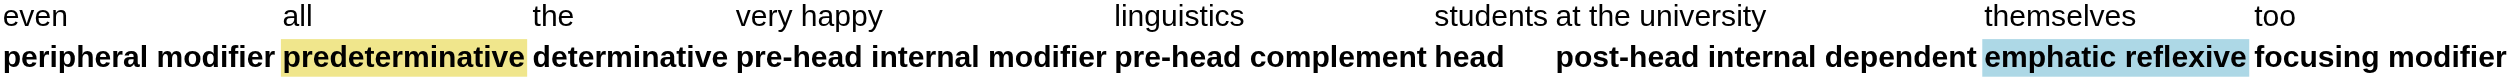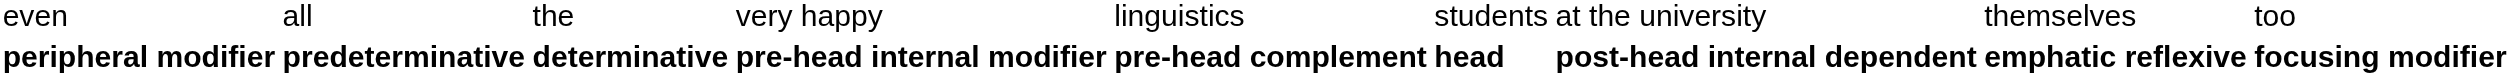(404, 57) khaki background -> (404, 57) no background
(2115, 57) lightblue background -> (2115, 57) no background
